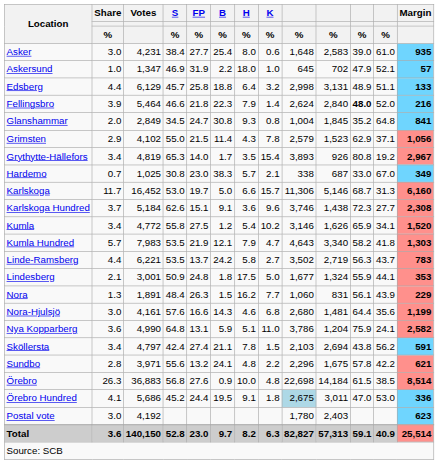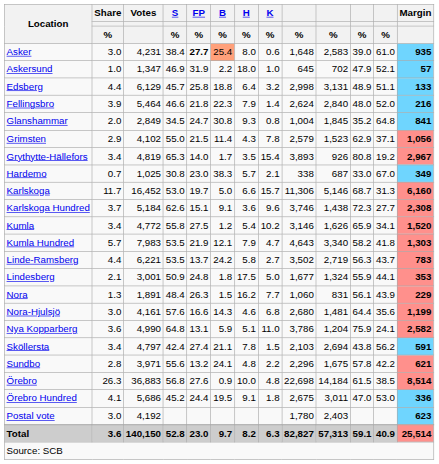(199, 52) normal -> (199, 52) bold
(223, 52) no background -> (223, 52) lightsalmon background
(362, 104) bold -> (362, 104) normal
(302, 398) lightblue background -> (302, 398) no background
